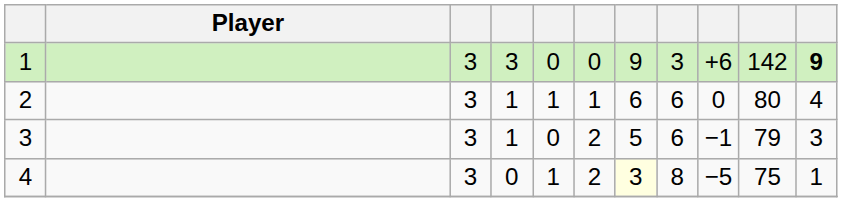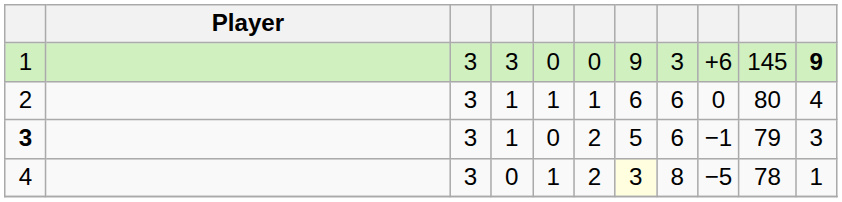(767, 61) 142 -> (767, 61) 145
(25, 138) normal -> (25, 138) bold
(767, 176) 75 -> (767, 176) 78
